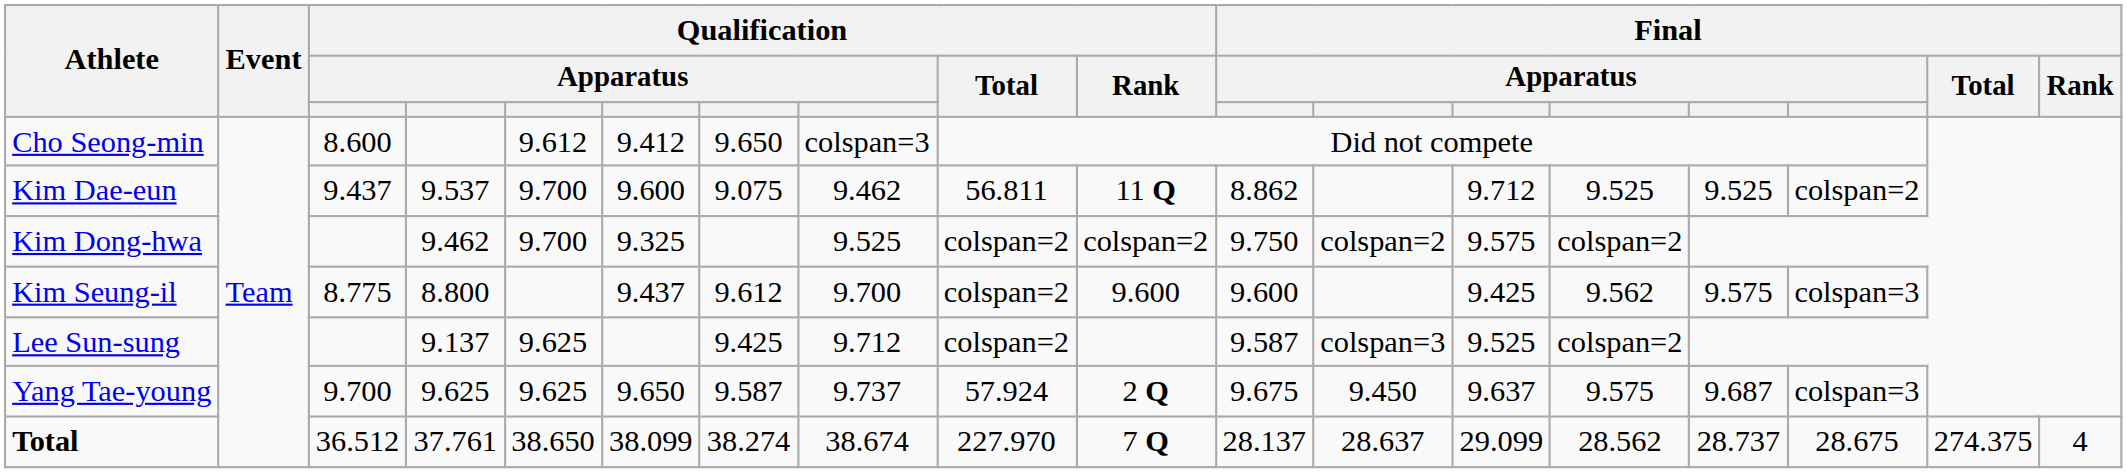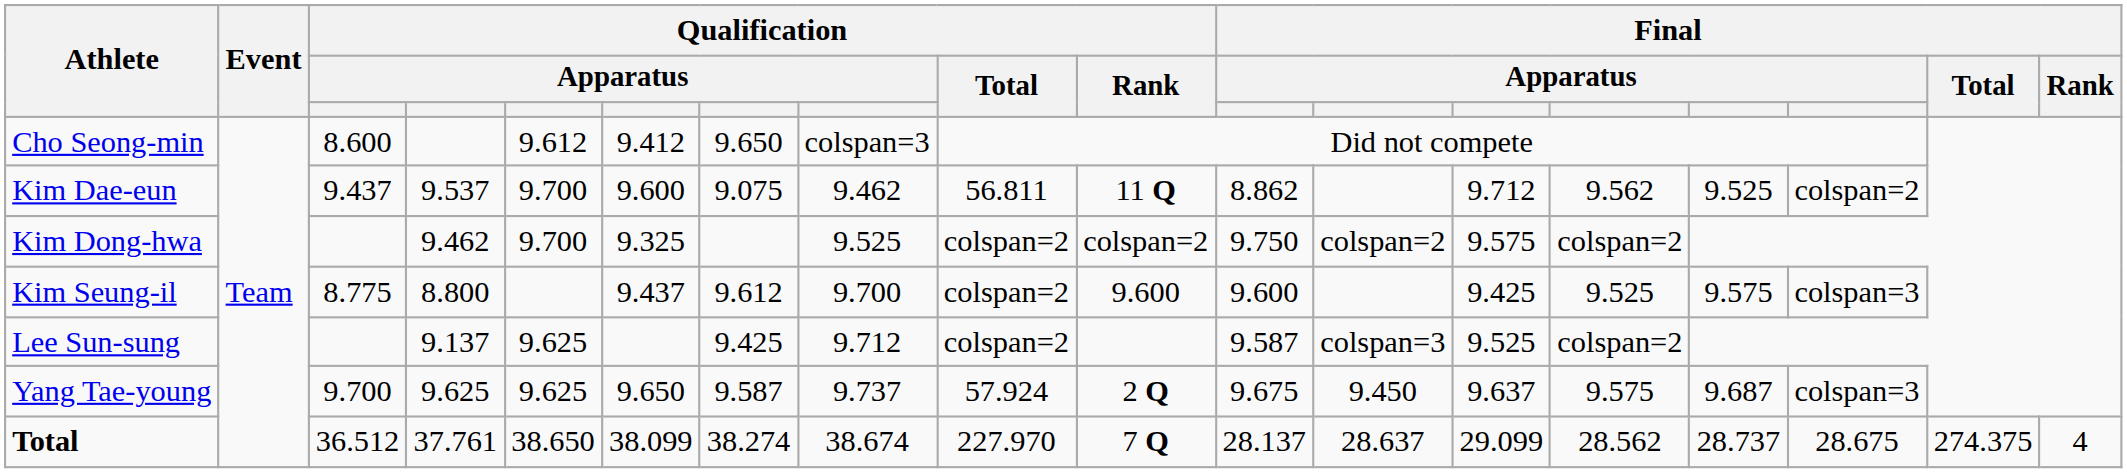(1620, 191) 9.525 -> (1620, 191) 9.562
(1620, 291) 9.562 -> (1620, 291) 9.525
